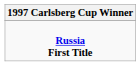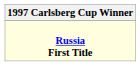(70, 46) no background -> (70, 46) lightyellow background
